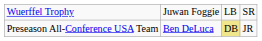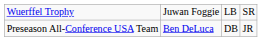(231, 28) khaki background -> (231, 28) no background
